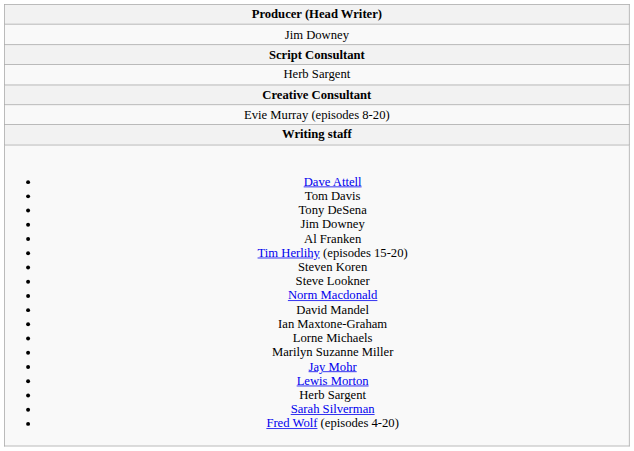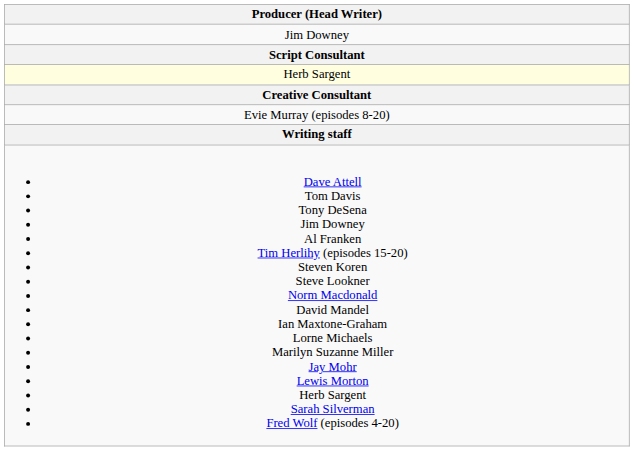(317, 74) no background -> (317, 74) lightyellow background
